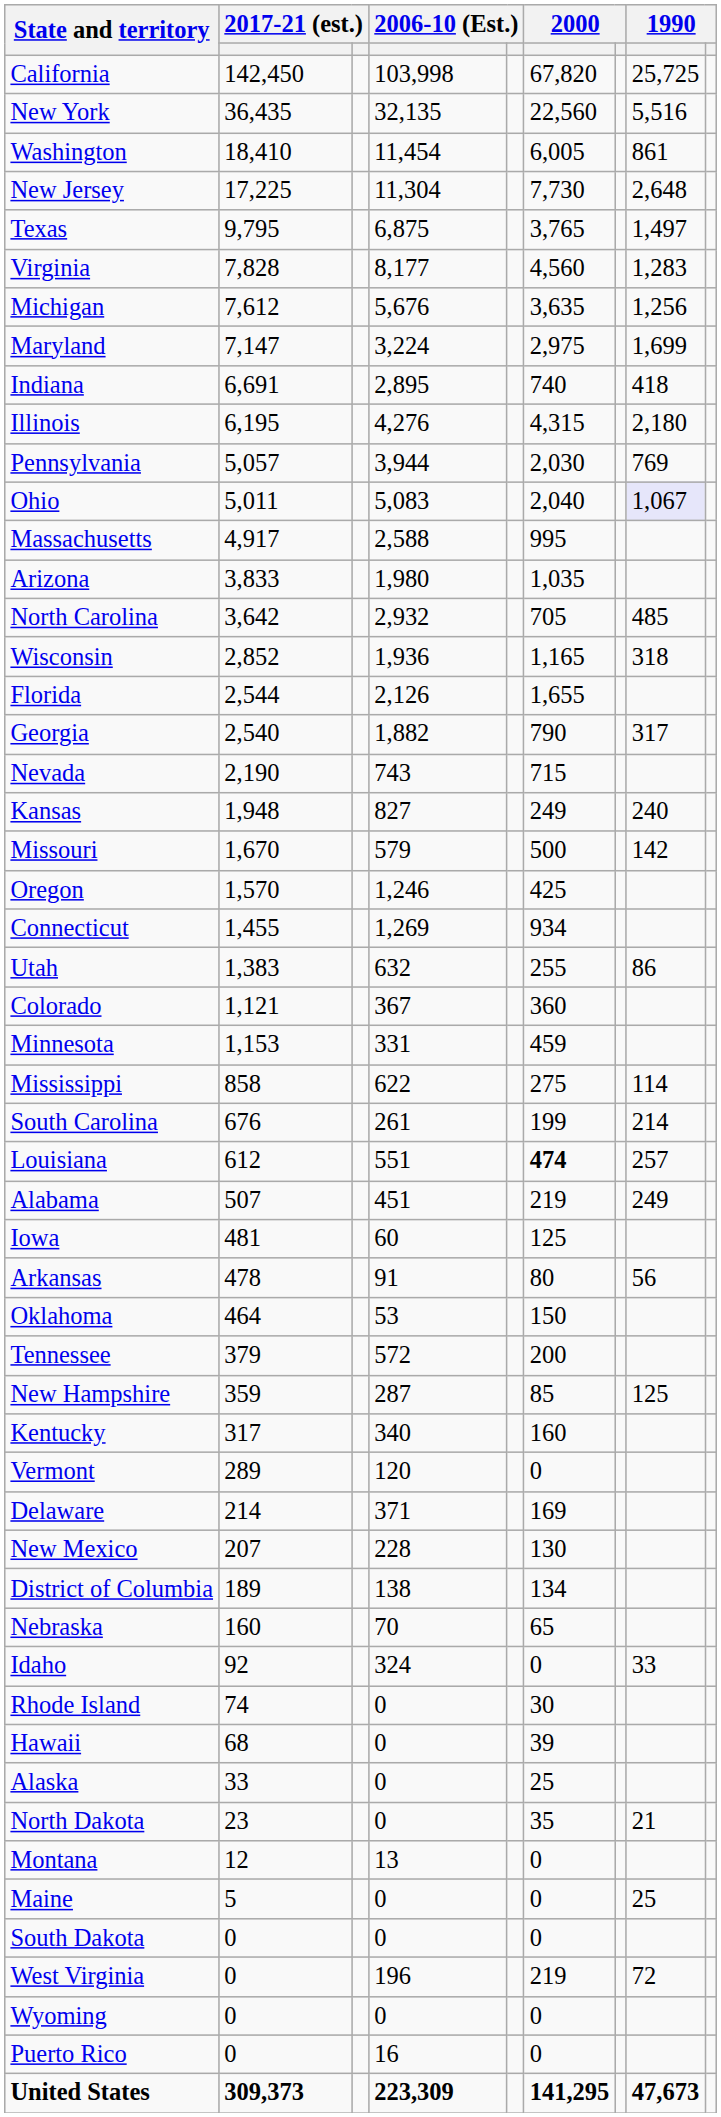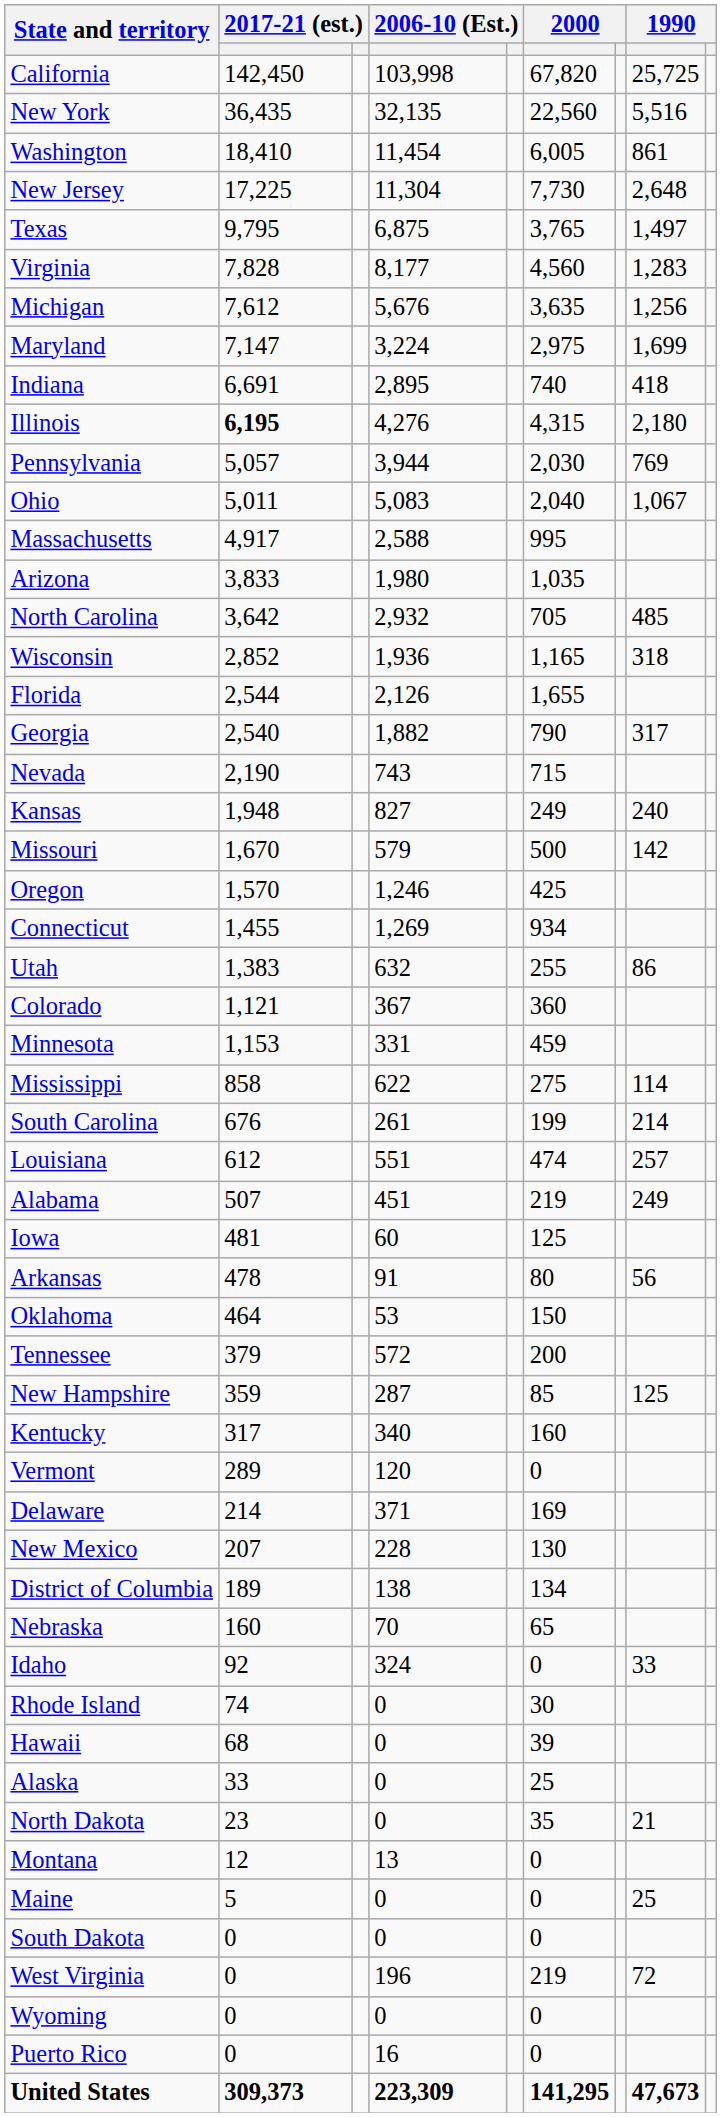(252, 423) normal -> (252, 423) bold
(659, 501) lavender background -> (659, 501) no background
(548, 1161) bold -> (548, 1161) normal
